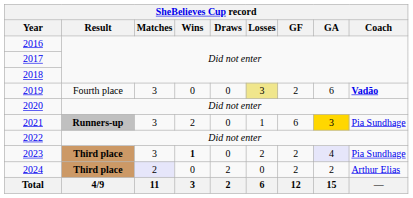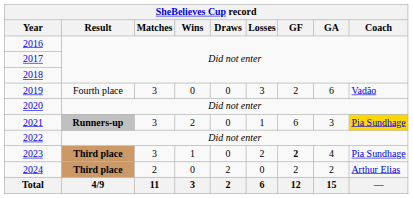(262, 91) khaki background -> (262, 91) no background
(365, 91) bold -> (364, 91) normal
(331, 122) gold background -> (331, 122) no background
(379, 122) no background -> (379, 122) gold background
(193, 153) bold -> (193, 153) normal
(296, 153) normal -> (296, 153) bold
(331, 153) lavender background -> (331, 153) no background
(155, 169) lavender background -> (155, 169) no background
